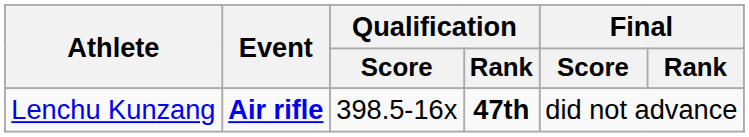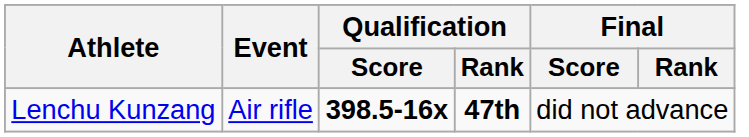(276, 110) bold -> (271, 110) normal
(397, 110) normal -> (387, 110) bold
